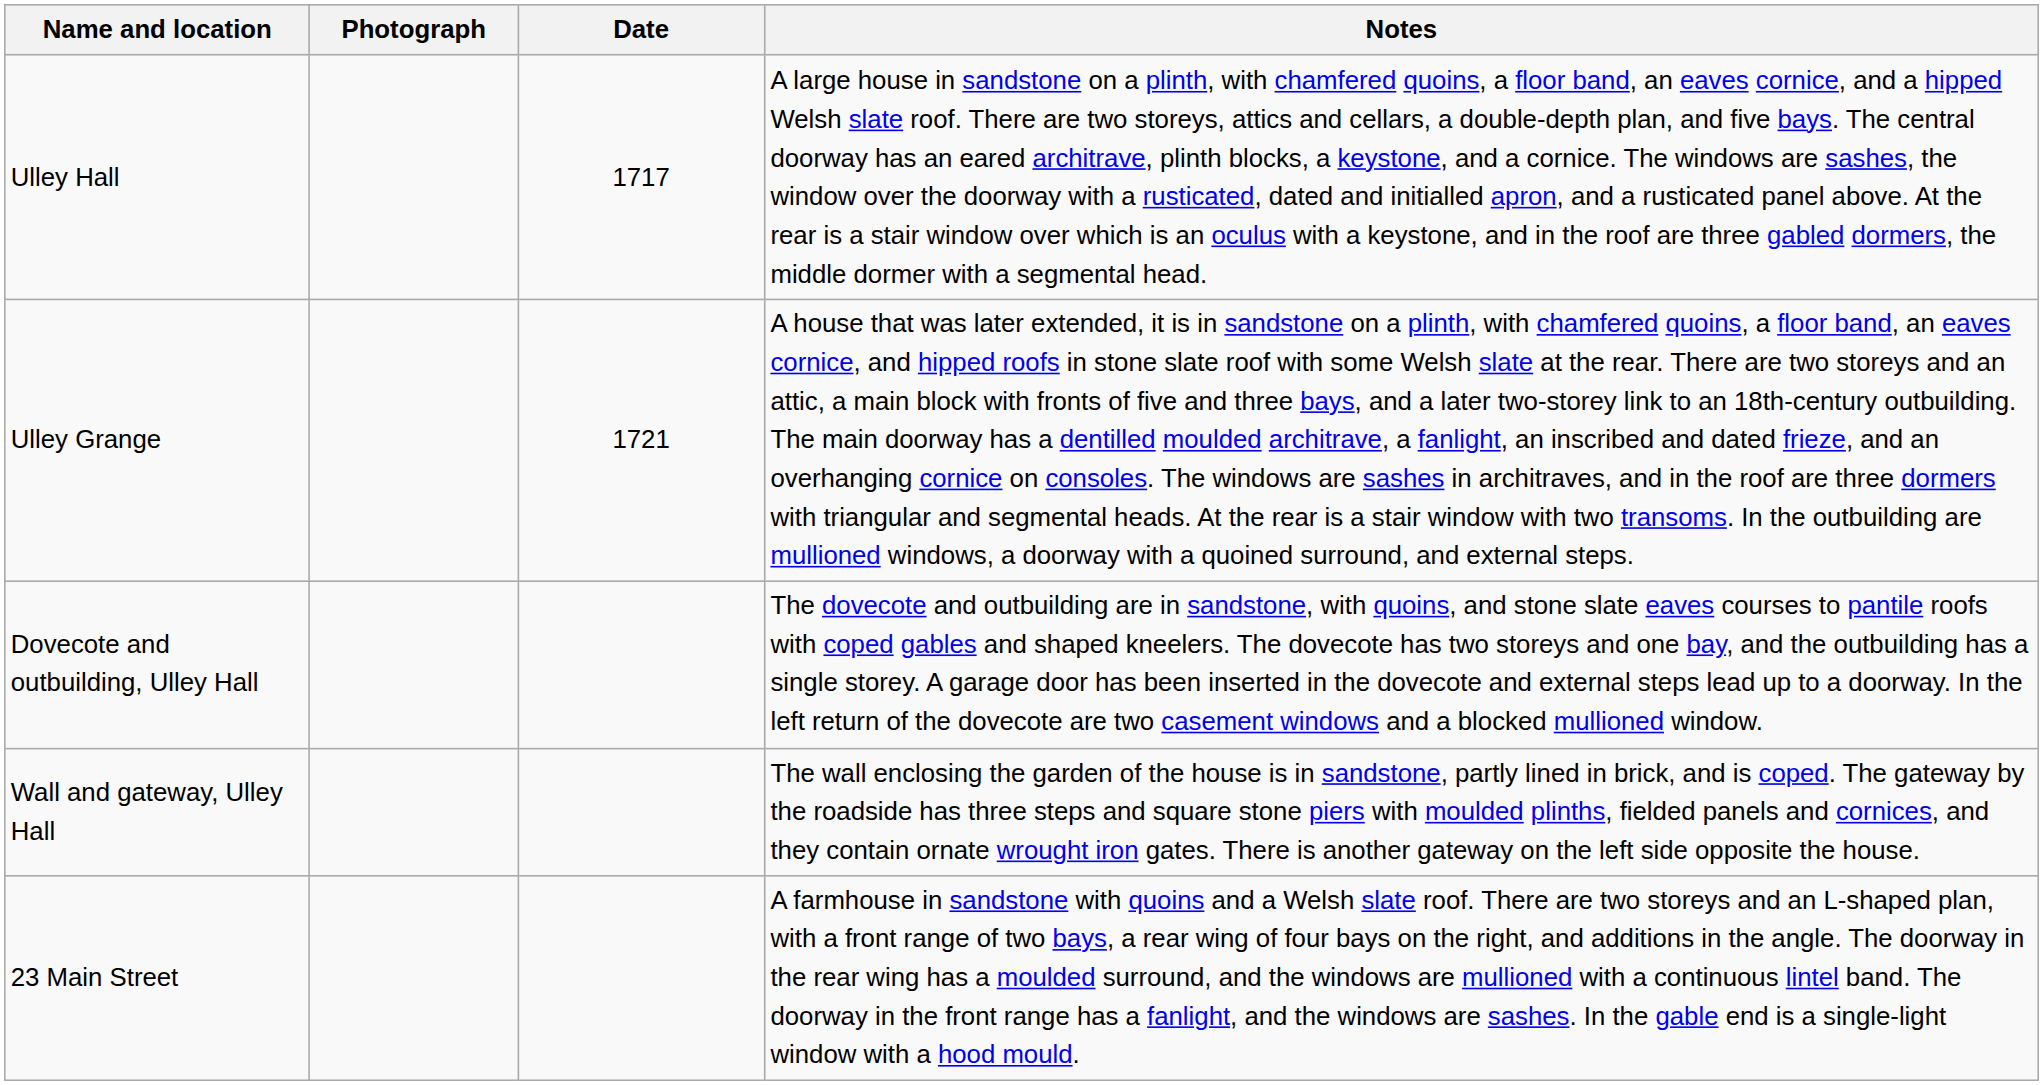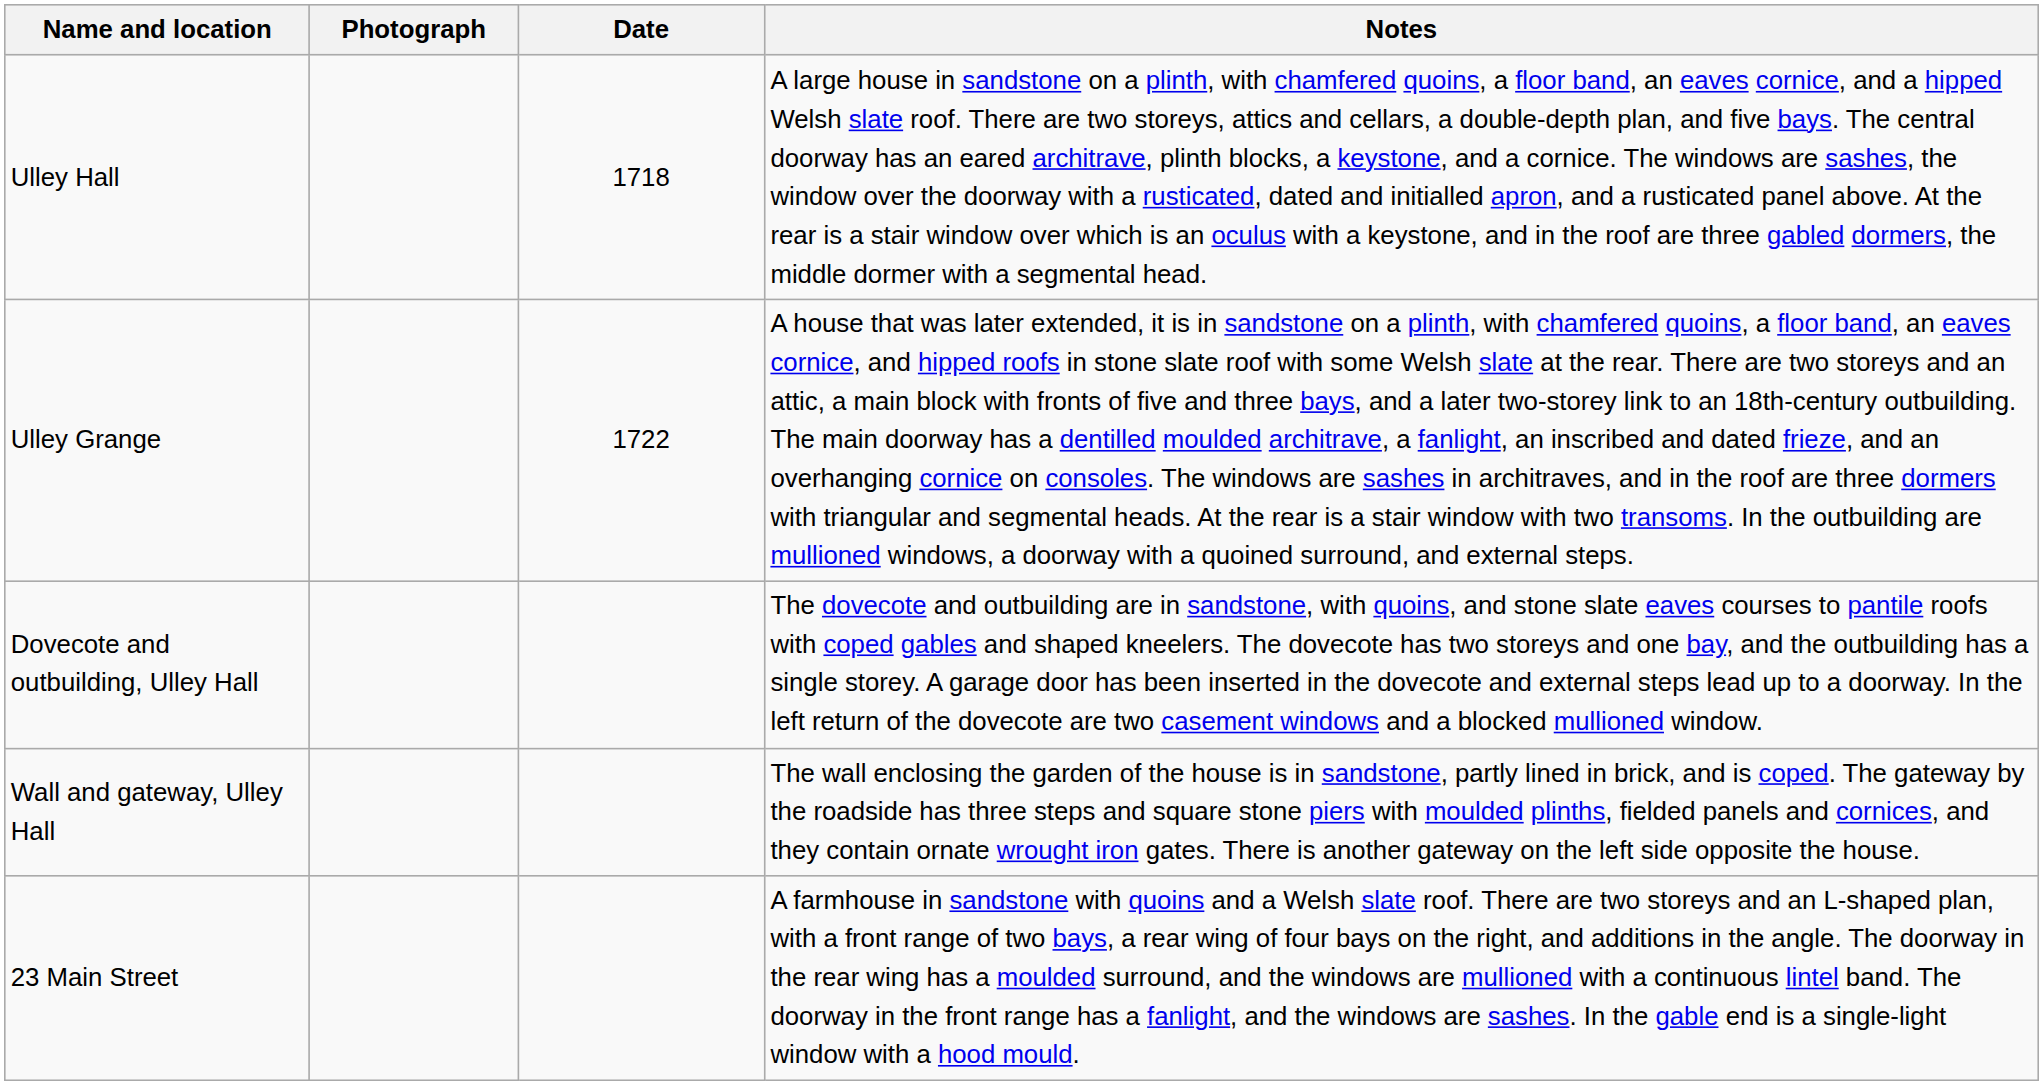(641, 176) 1717 -> (641, 176) 1718
(641, 439) 1721 -> (641, 439) 1722
